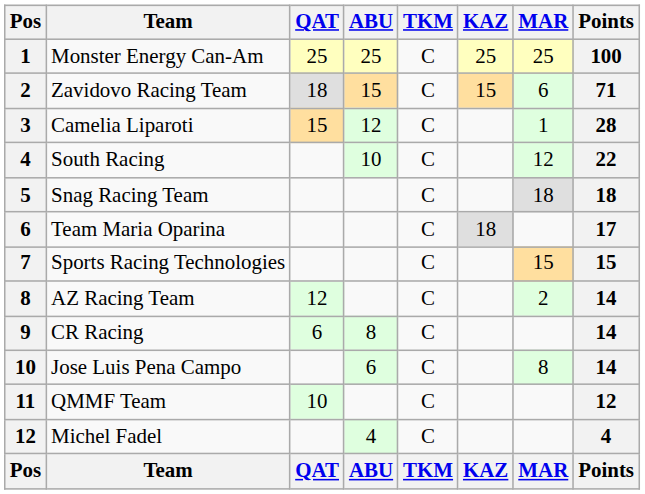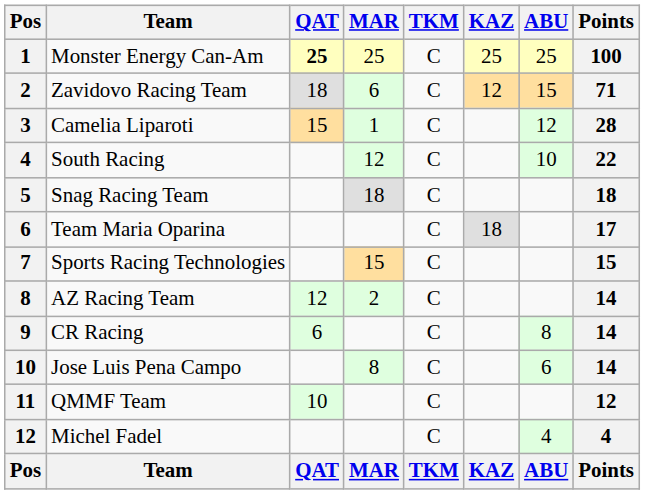columns swapped: (371, 21) <-> (543, 21)
(317, 56) normal -> (317, 56) bold
(486, 90) 15 -> (491, 90) 12
